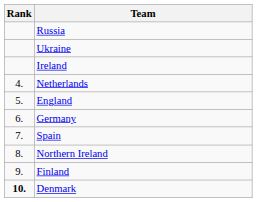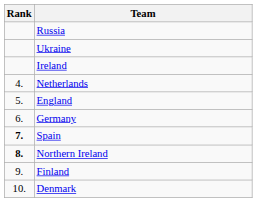(19, 136) normal -> (19, 136) bold
(19, 153) normal -> (19, 153) bold
(19, 188) bold -> (19, 188) normal
